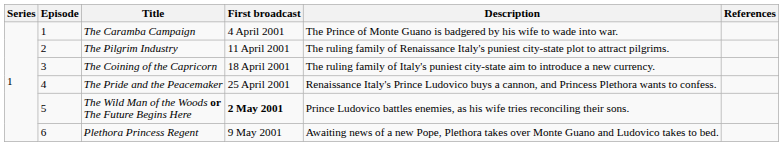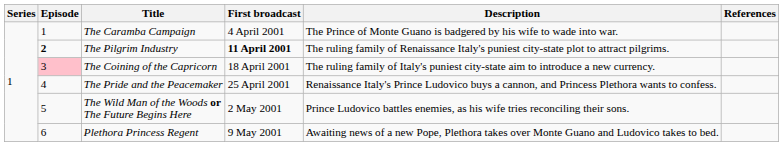(44, 48) normal -> (44, 48) bold
(259, 48) normal -> (259, 48) bold
(44, 66) no background -> (44, 66) pink background
(255, 108) bold -> (255, 108) normal
